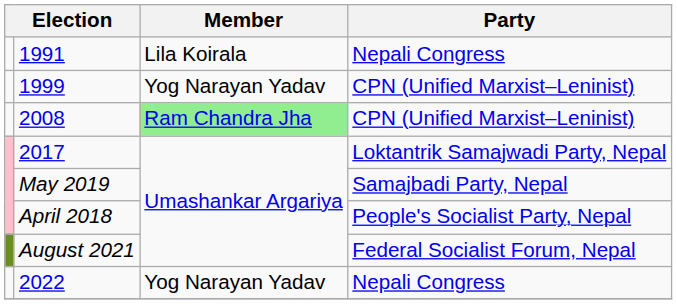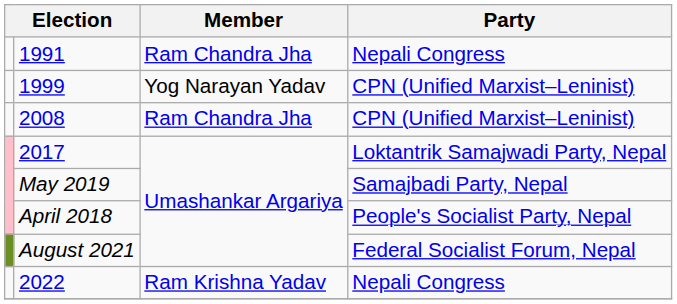(195, 53) Lila Koirala -> (228, 53) Ram Chandra Jha
(228, 119) lightgreen background -> (228, 119) no background
(235, 282) Yog Narayan Yadav -> (235, 282) Ram Krishna Yadav
